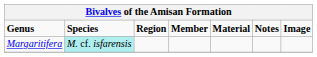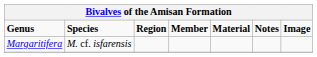(99, 44) paleturquoise background -> (99, 44) no background
